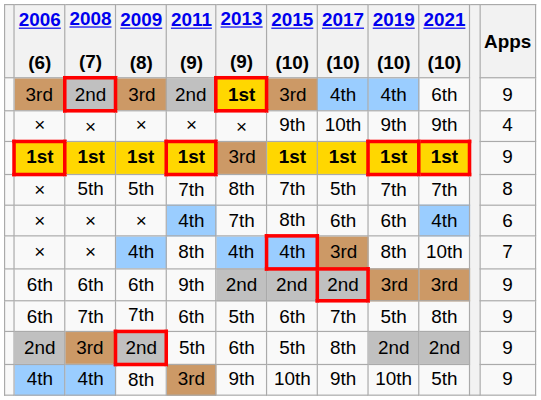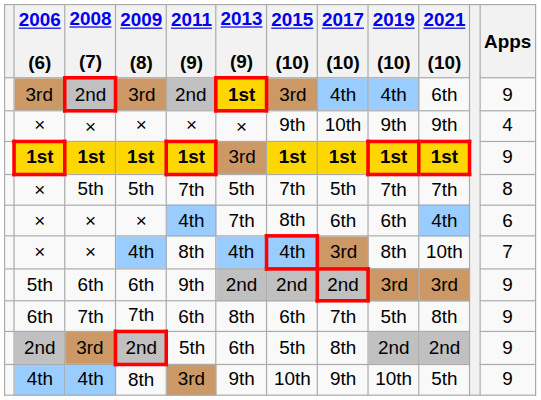(242, 189) 8th -> (242, 189) 5th
(40, 284) 6th -> (40, 284) 5th
(242, 316) 5th -> (242, 316) 8th
